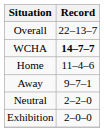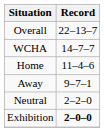(78, 48) bold -> (78, 48) normal
(78, 118) normal -> (78, 118) bold
